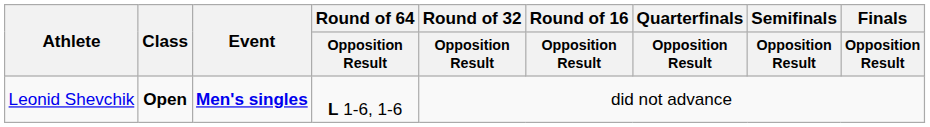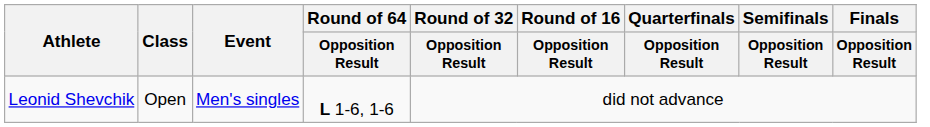(165, 100) bold -> (165, 100) normal
(252, 100) bold -> (248, 100) normal
